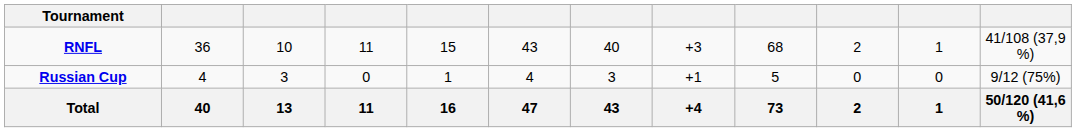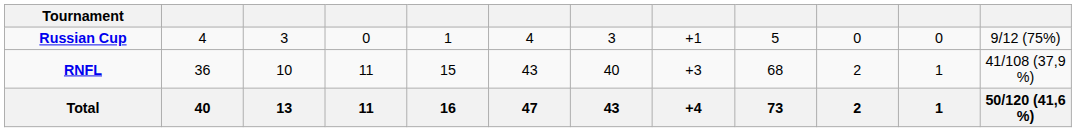rows swapped: (83, 47) <-> (83, 77)
